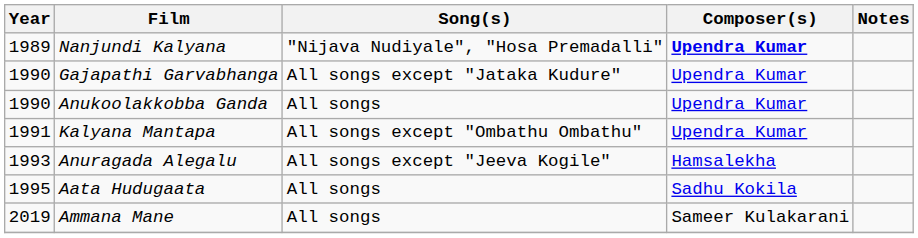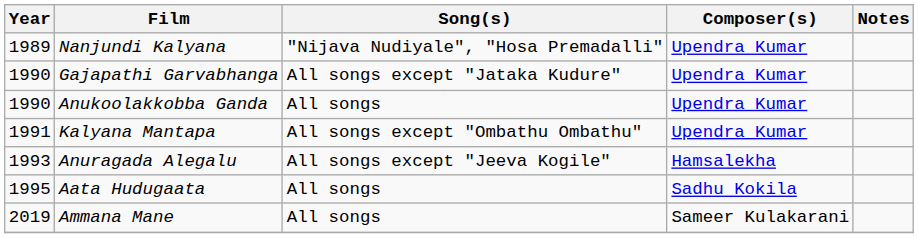(739, 47) bold -> (739, 47) normal
